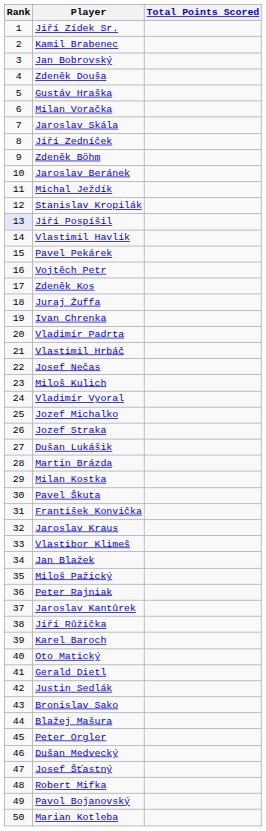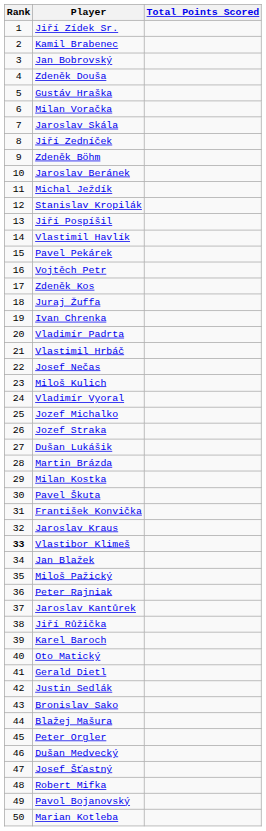(19, 222) lavender background -> (19, 222) no background
(19, 544) normal -> (19, 544) bold
